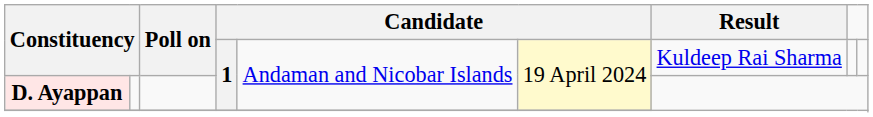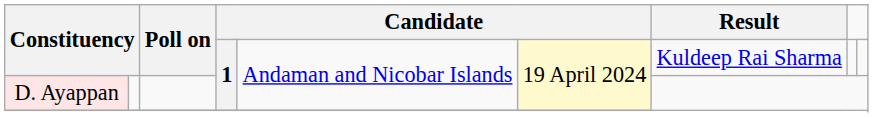(67, 92) bold -> (67, 92) normal
